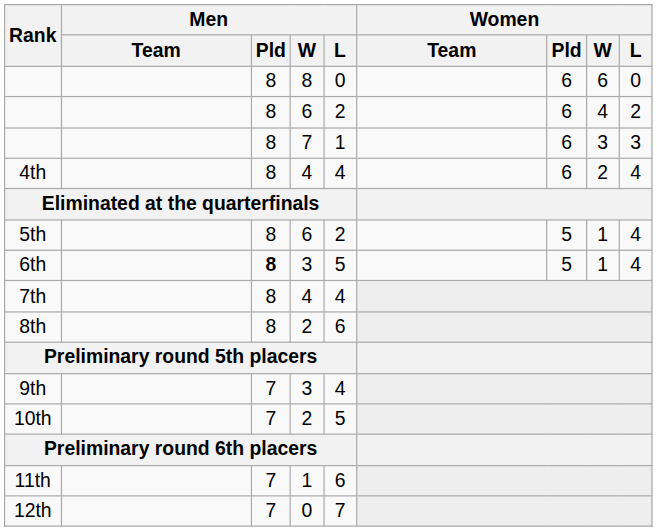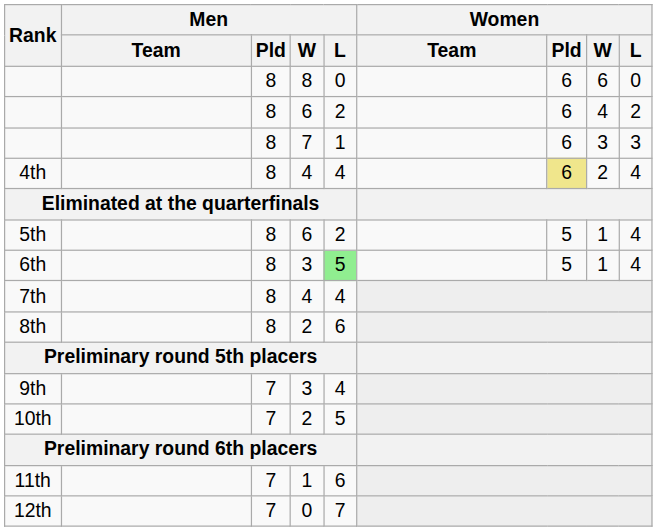(567, 173) no background -> (567, 173) khaki background
(271, 265) bold -> (271, 265) normal
(340, 265) no background -> (340, 265) lightgreen background
